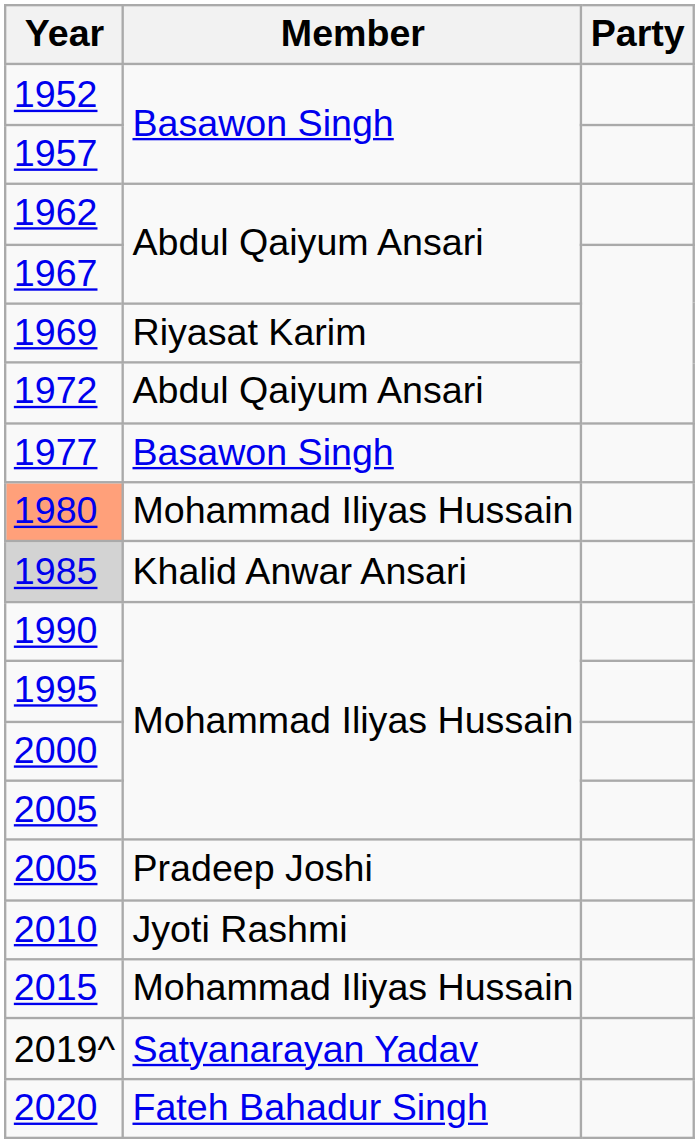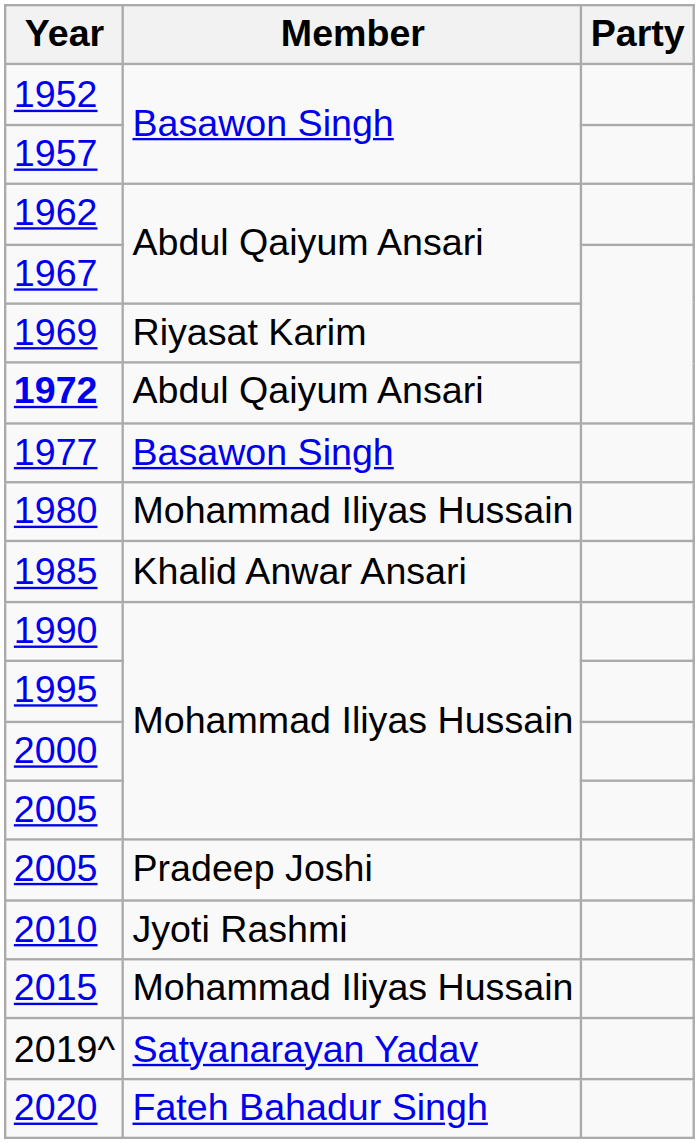(56, 392) normal -> (56, 392) bold
(56, 511) lightsalmon background -> (56, 511) no background
(56, 570) lightgrey background -> (56, 570) no background
